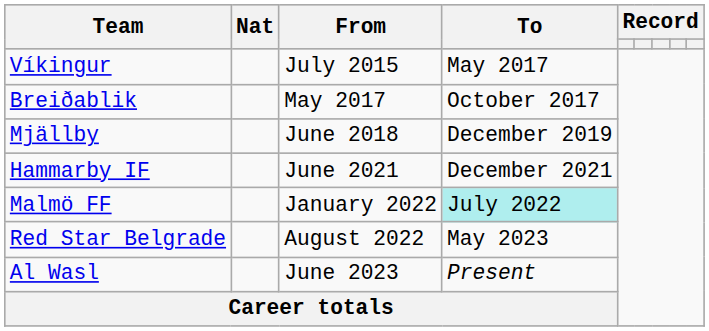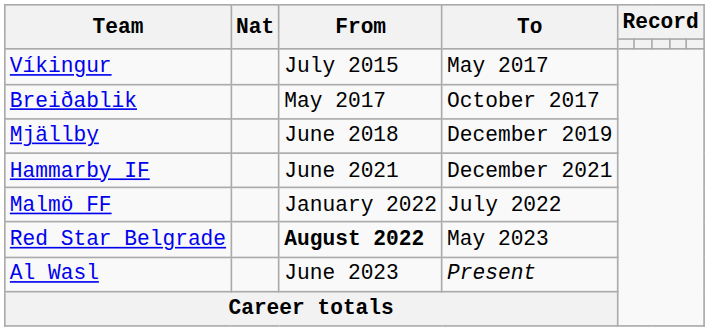(504, 205) paleturquoise background -> (504, 205) no background
(354, 239) normal -> (354, 239) bold
